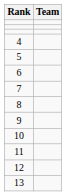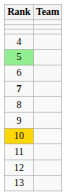(19, 57) no background -> (19, 57) lightgreen background
(19, 89) normal -> (19, 89) bold
(19, 136) no background -> (19, 136) gold background
